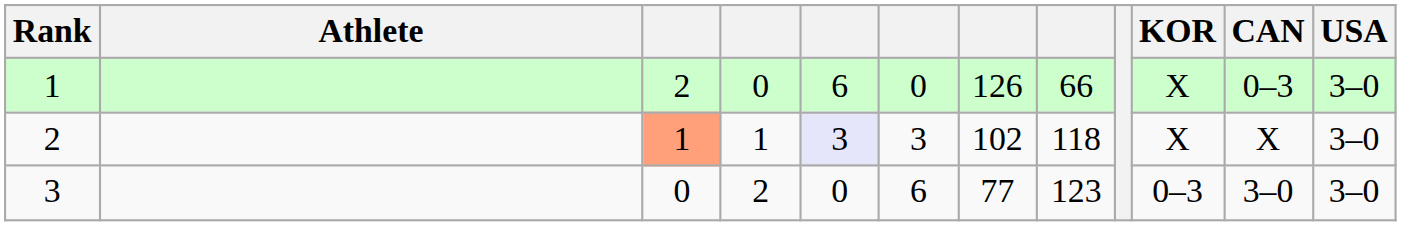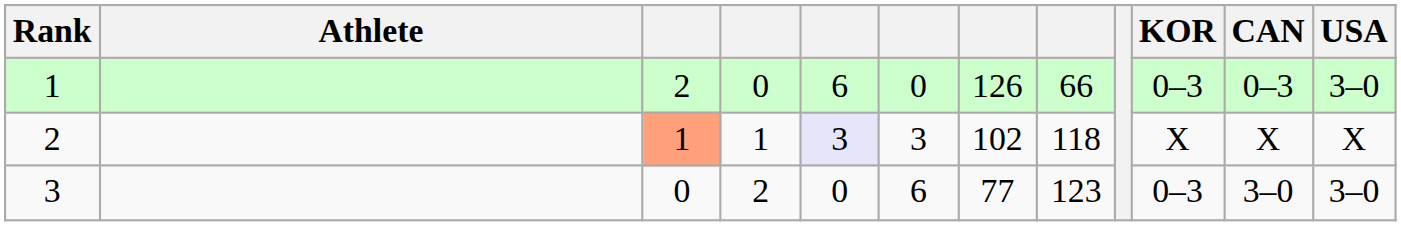(1177, 84) X -> (1177, 84) 0–3
(1354, 138) 3–0 -> (1354, 138) X
